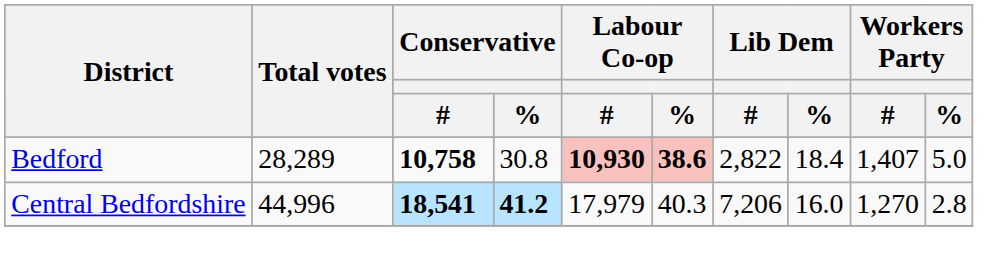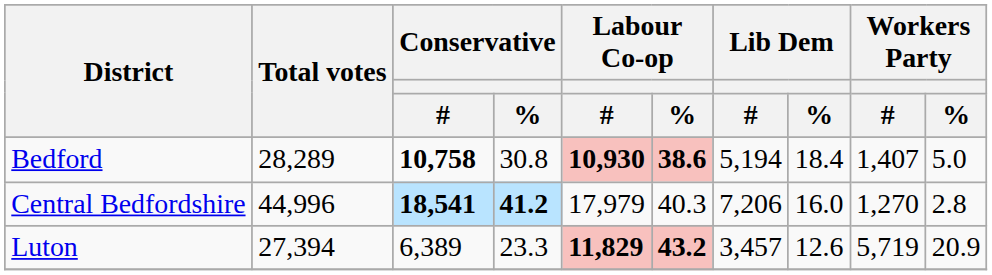(751, 159) 2,822 -> (751, 159) 5,194
+ row: (45, 247)
